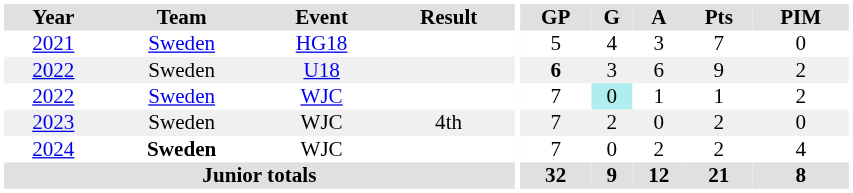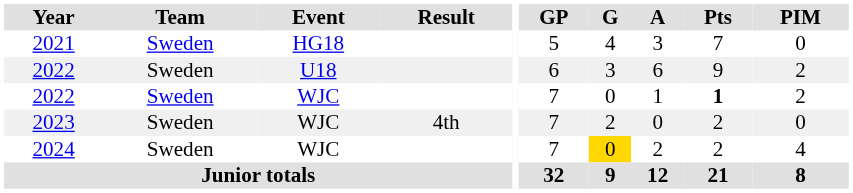(556, 69) bold -> (554, 69) normal
(612, 96) paleturquoise background -> (610, 96) no background
(719, 96) normal -> (718, 96) bold
(182, 149) bold -> (180, 149) normal
(612, 149) no background -> (610, 149) gold background
